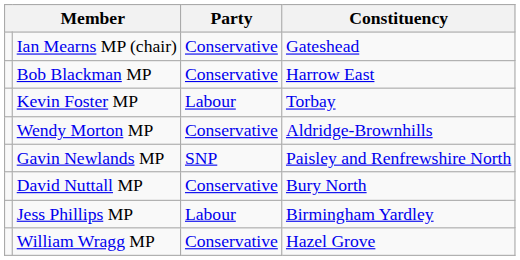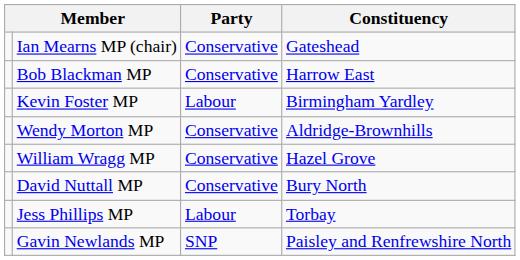(311, 102) Torbay -> (360, 102) Birmingham Yardley
rows swapped: (91, 158) <-> (86, 241)
(360, 213) Birmingham Yardley -> (311, 213) Torbay
